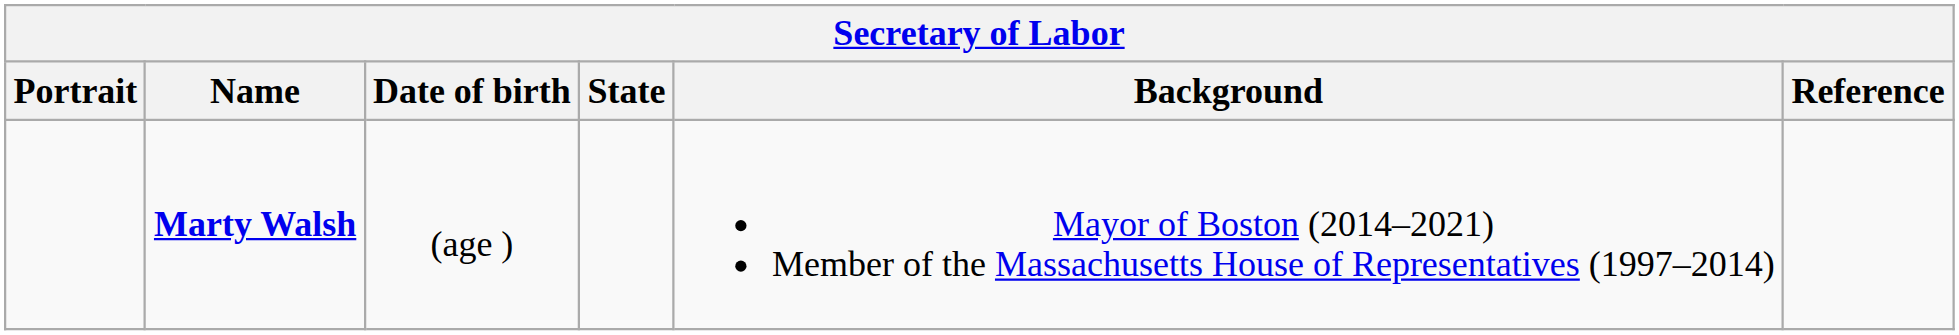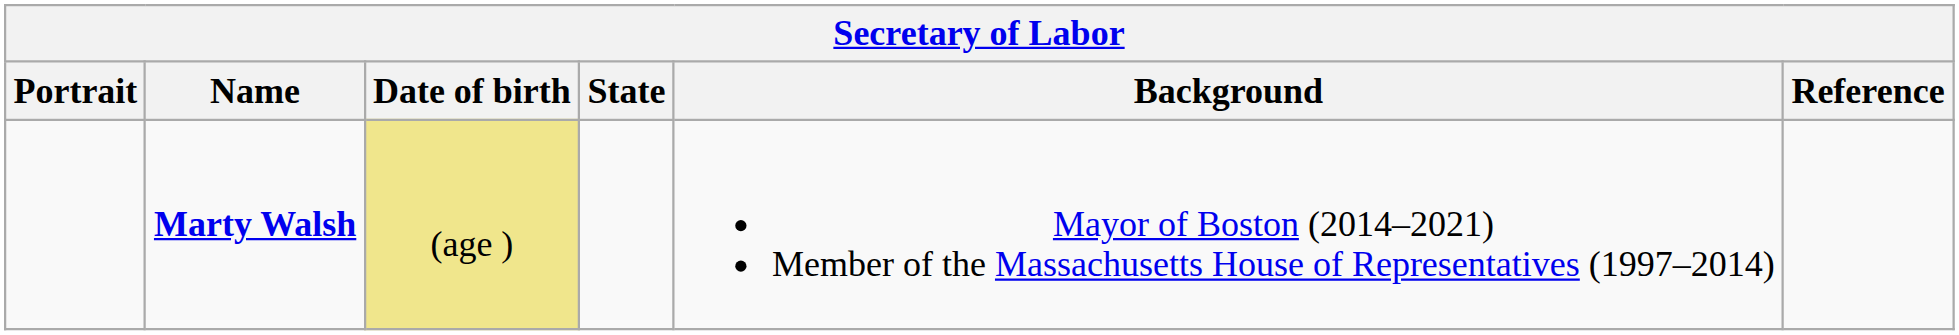(472, 243) no background -> (472, 243) khaki background
